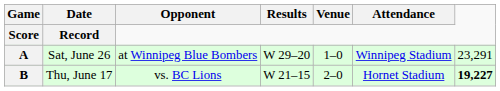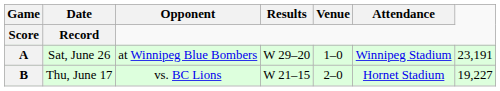(475, 55) 23,291 -> (475, 55) 23,191
(475, 75) bold -> (475, 75) normal
